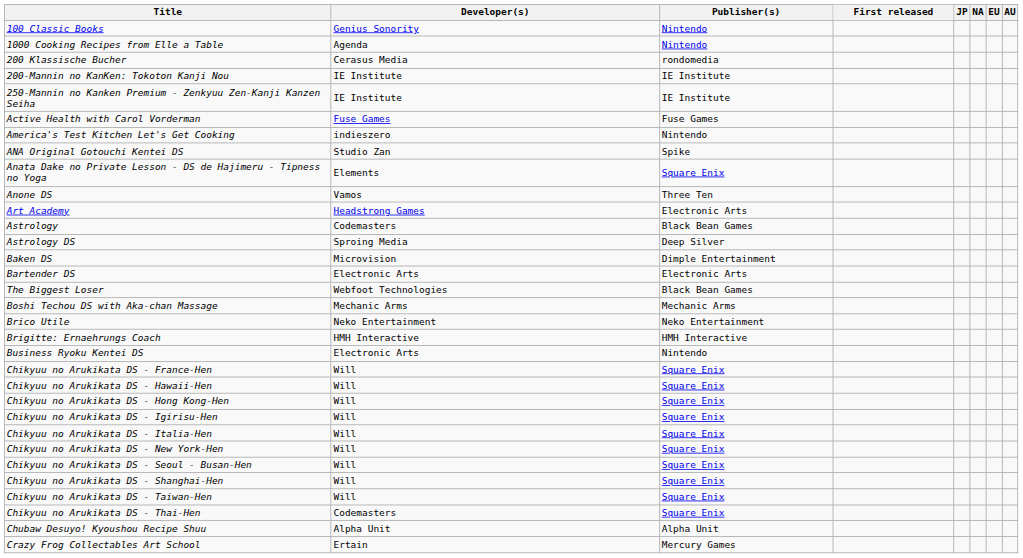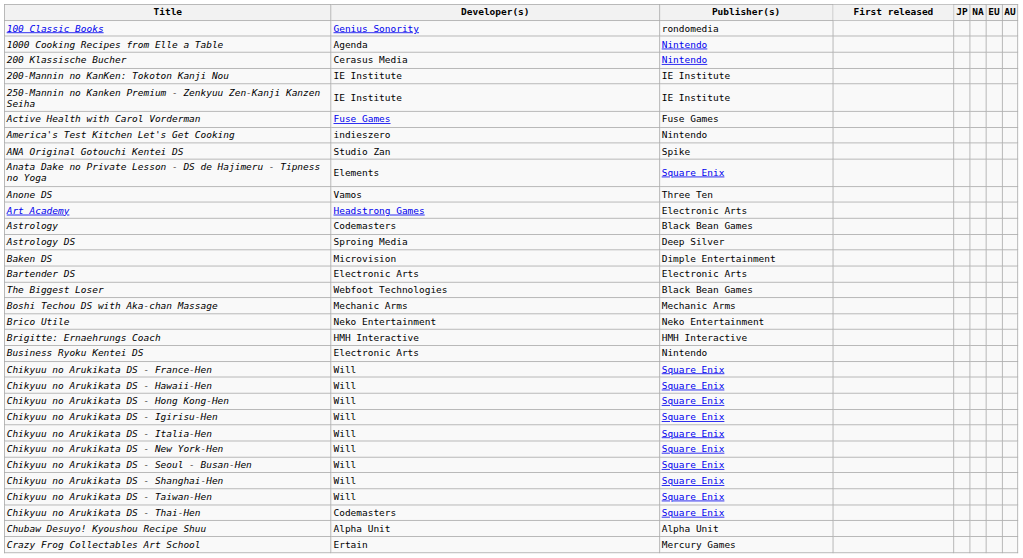(684, 28) Nintendo -> (690, 28) rondomedia
(690, 60) rondomedia -> (684, 60) Nintendo
